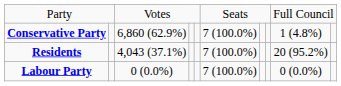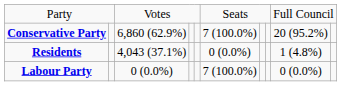(301, 33) 1 (4.8%) -> (301, 33) 20 (95.2%)
(230, 52) 7 (100.0%) -> (230, 52) 0 (0.0%)
(301, 52) 20 (95.2%) -> (301, 52) 1 (4.8%)
